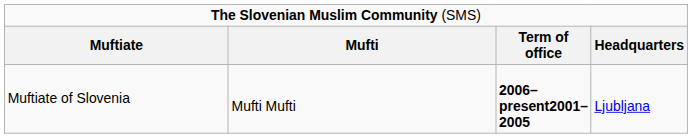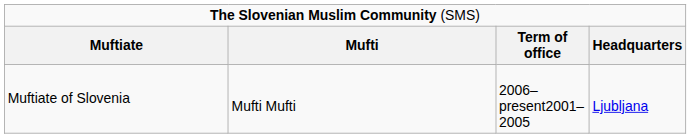(543, 106) bold -> (542, 106) normal
